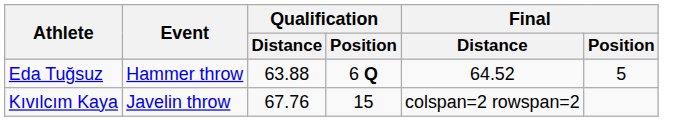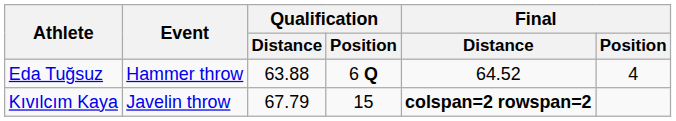(621, 74) 5 -> (633, 74) 4
(287, 102) 67.76 -> (287, 102) 67.79
(492, 102) normal -> (498, 102) bold
